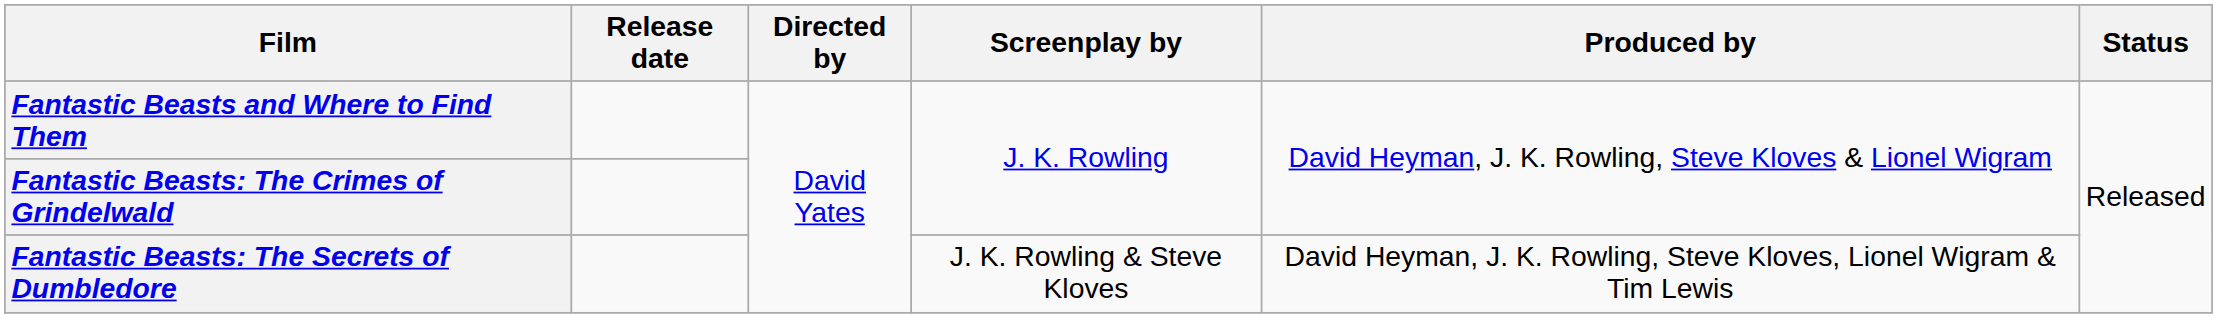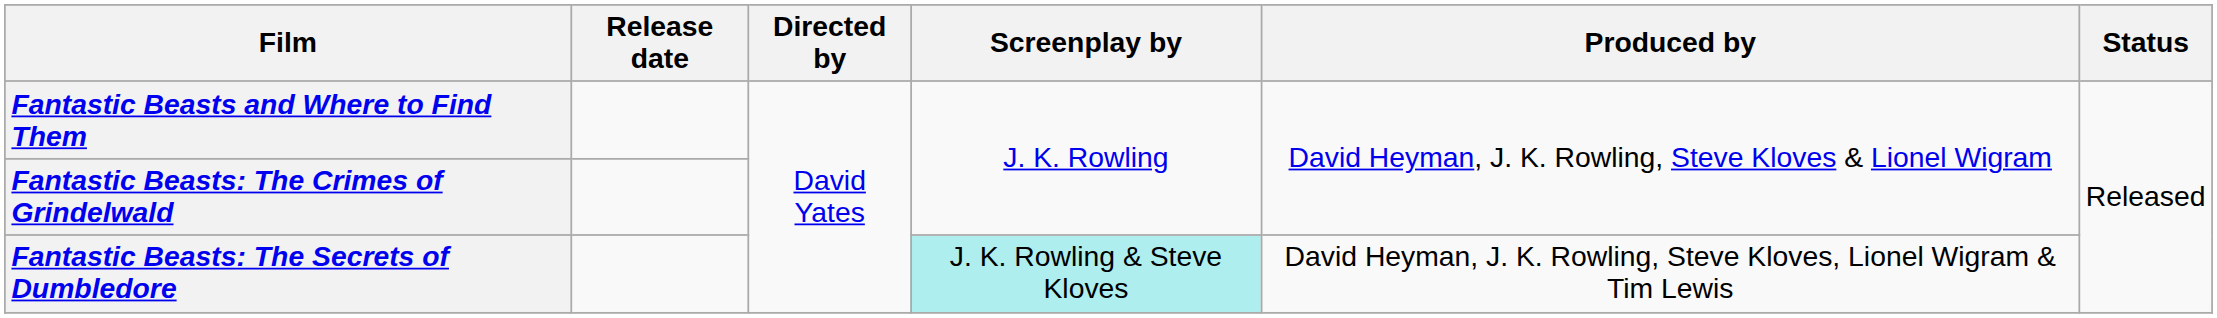(1086, 273) no background -> (1086, 273) paleturquoise background
